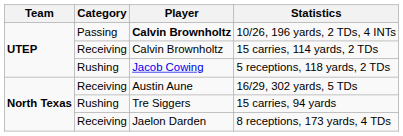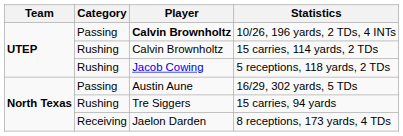(102, 49) Receiving -> (98, 49) Rushing
(102, 85) Receiving -> (97, 85) Passing
